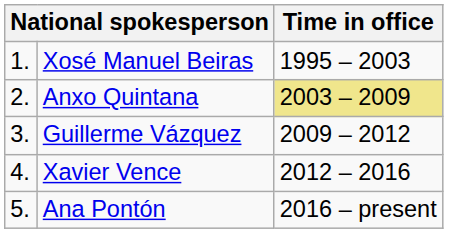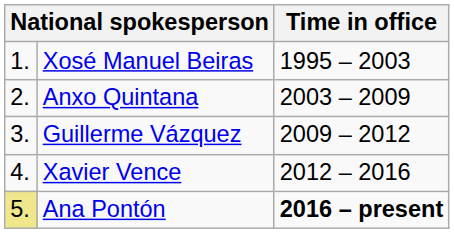(345, 97) khaki background -> (345, 97) no background
(20, 209) no background -> (20, 209) khaki background
(358, 209) normal -> (362, 209) bold
